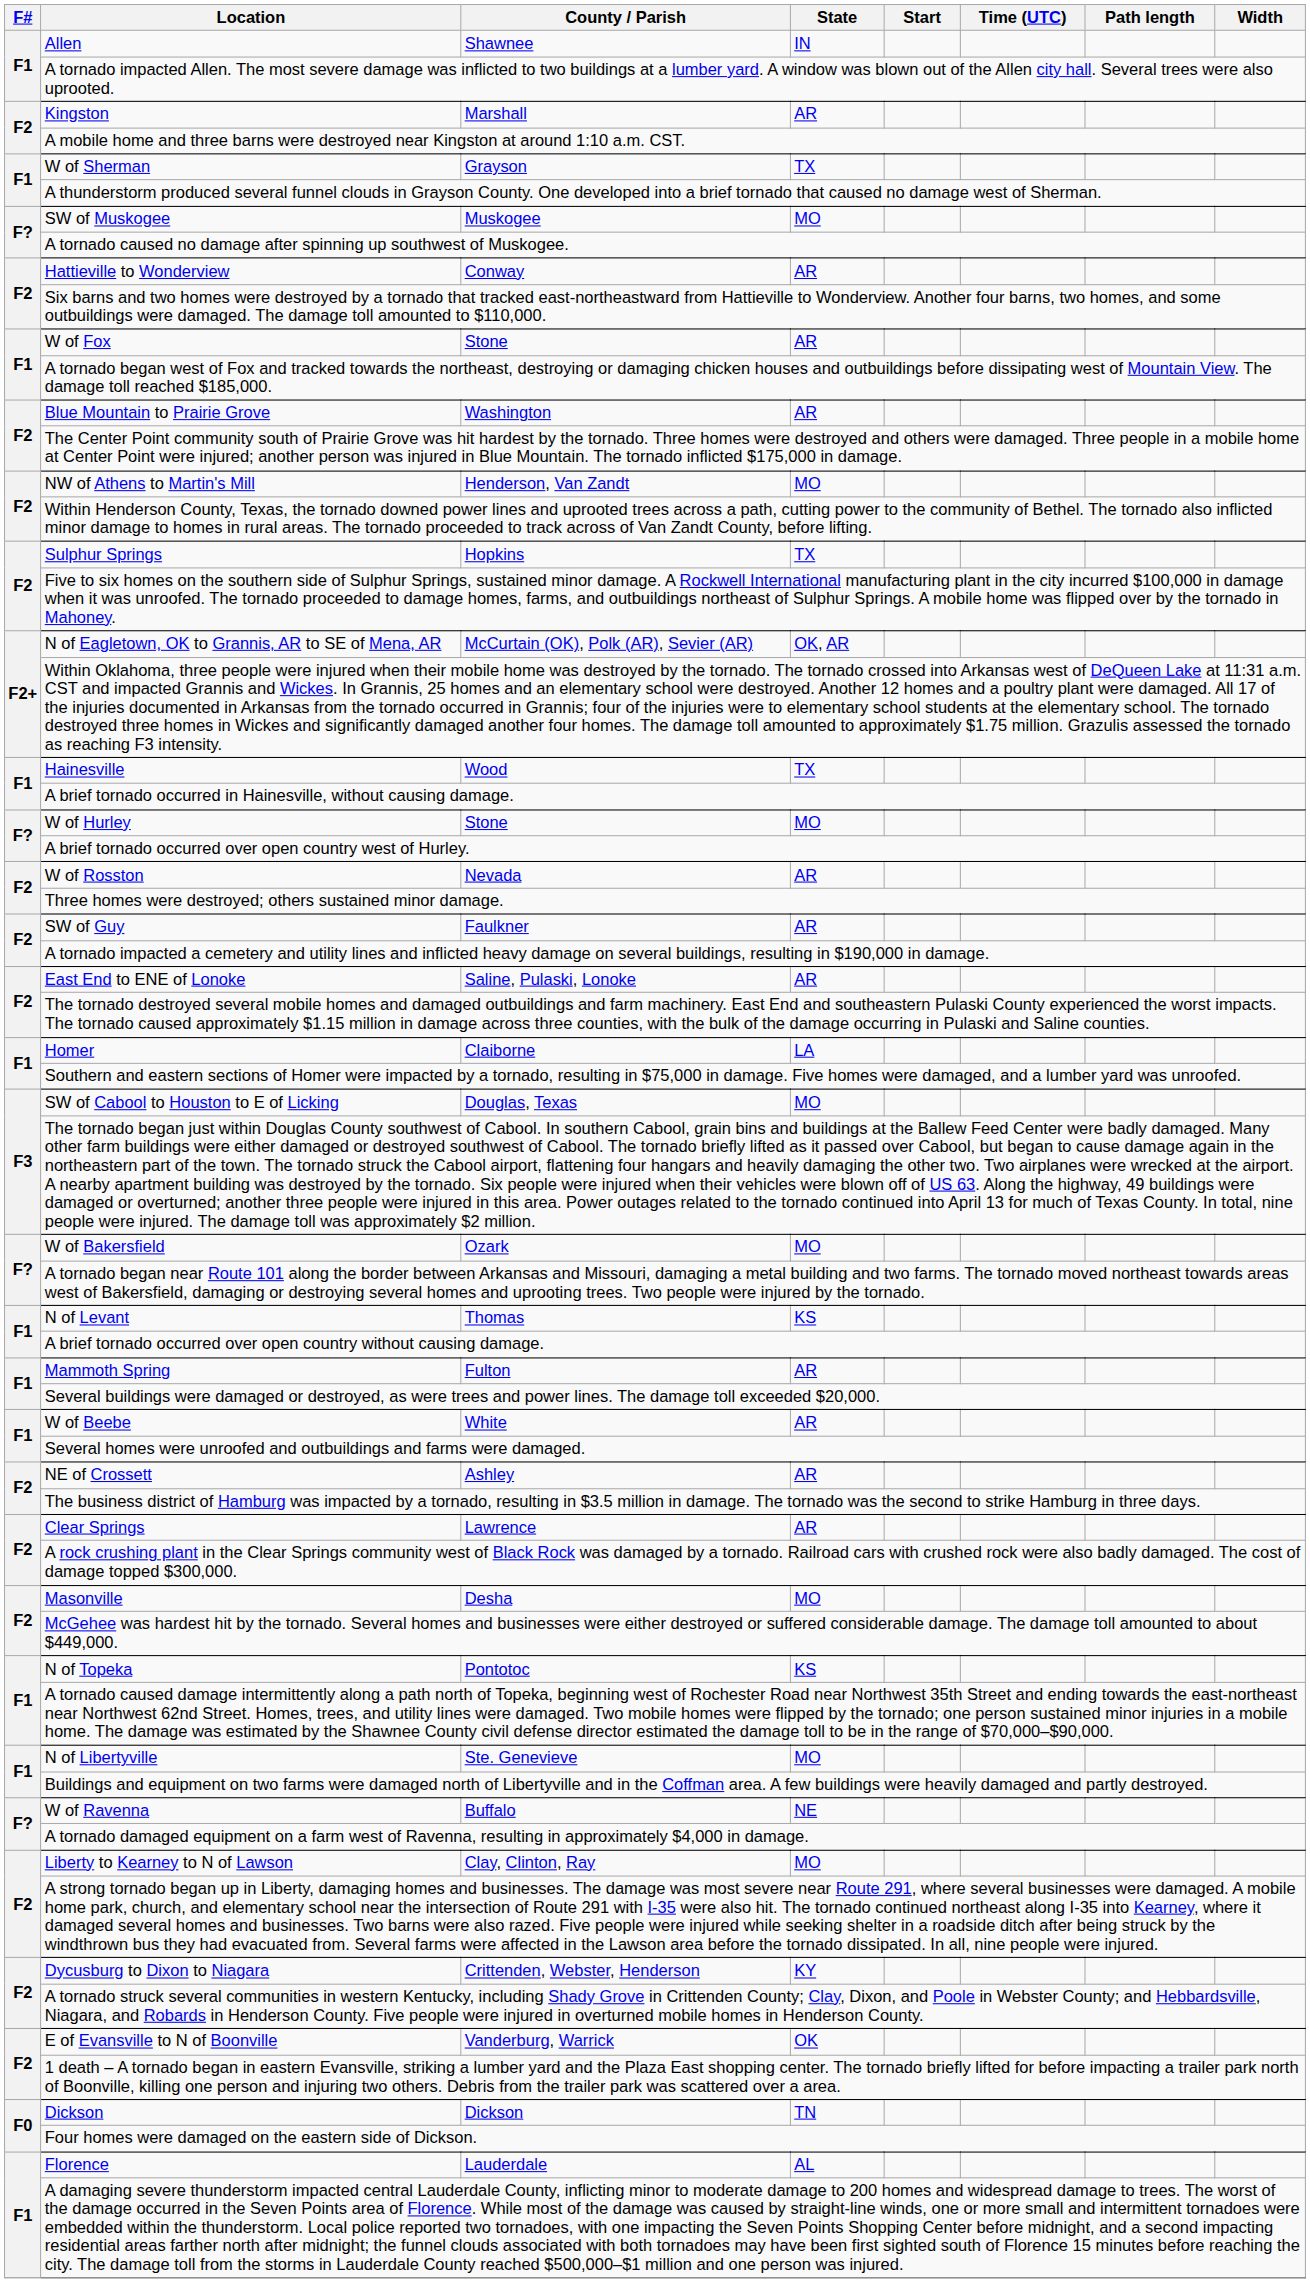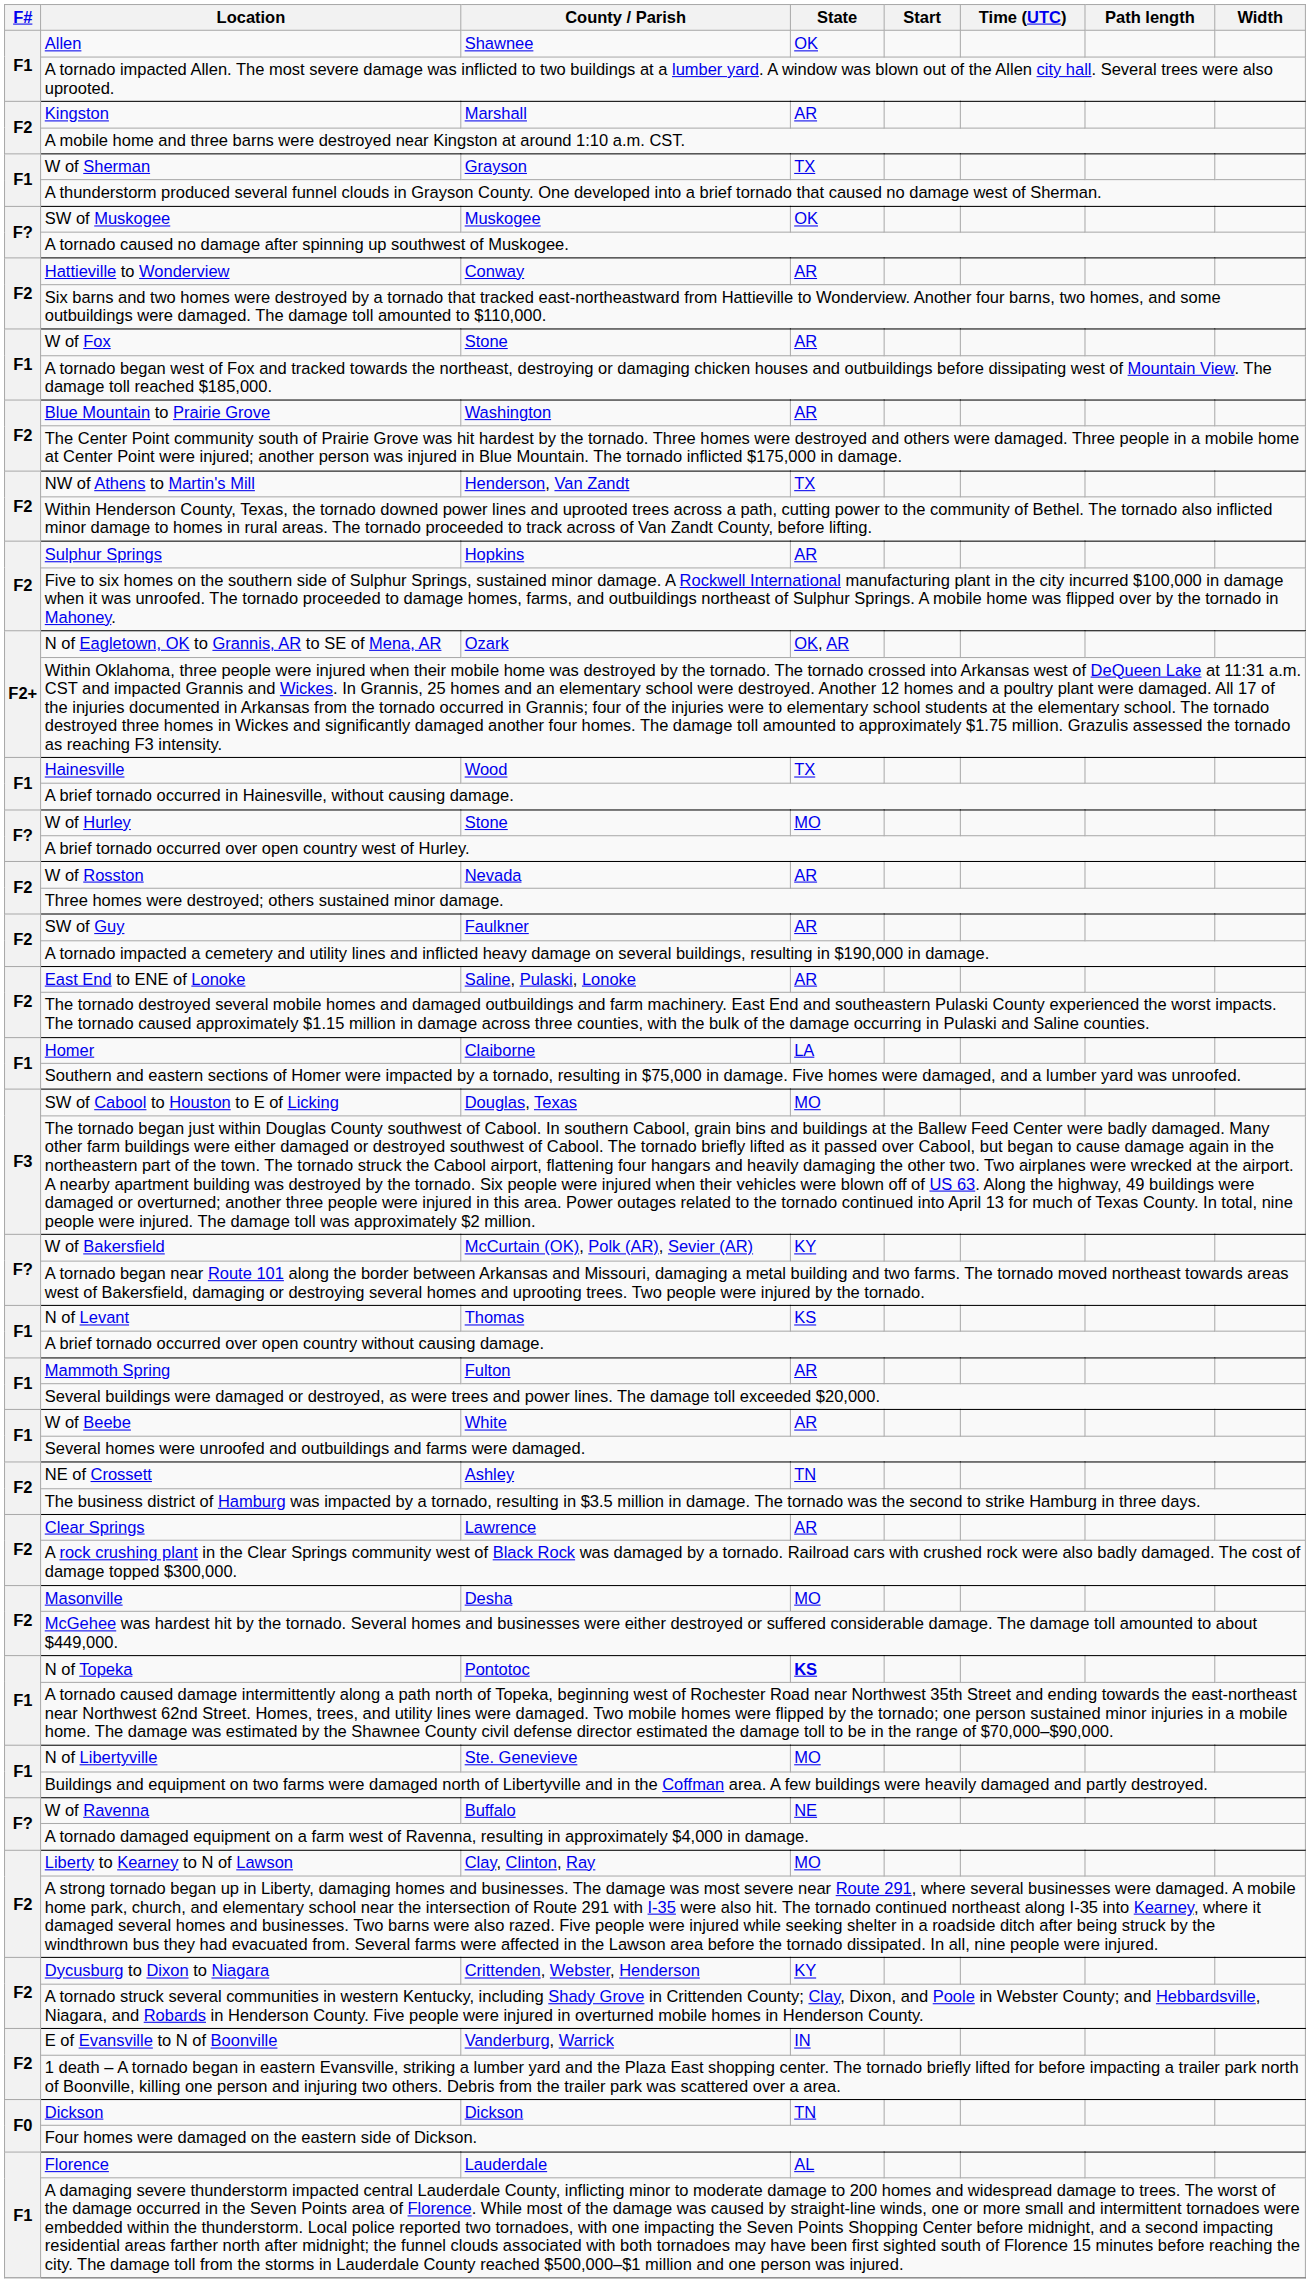(802, 43) IN -> (806, 43) OK
(807, 219) MO -> (806, 219) OK
(807, 483) MO -> (805, 483) TX
(805, 554) TX -> (806, 554) AR
(609, 643) McCurtain (OK), Polk (AR), Sevier (AR) -> (487, 643) Ozark
(487, 1247) Ozark -> (609, 1247) McCurtain (OK), Polk (AR), Sevier (AR)
(807, 1247) MO -> (805, 1247) KY
(806, 1475) AR -> (805, 1475) TN
(805, 1669) normal -> (806, 1669) bold
(806, 2041) OK -> (802, 2041) IN
